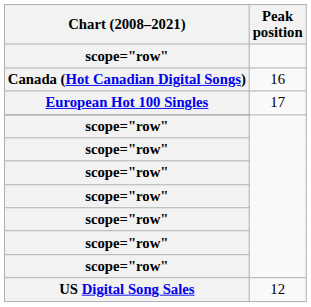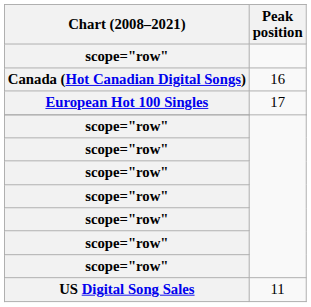(278, 289) 12 -> (278, 289) 11
